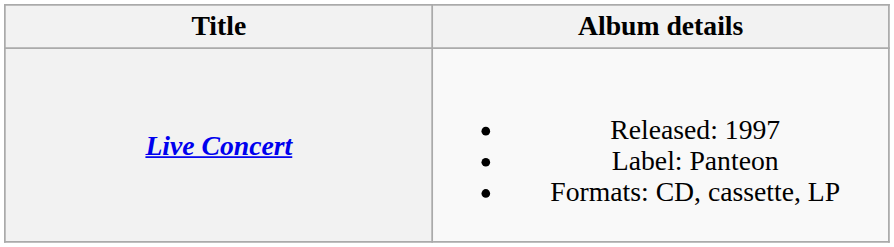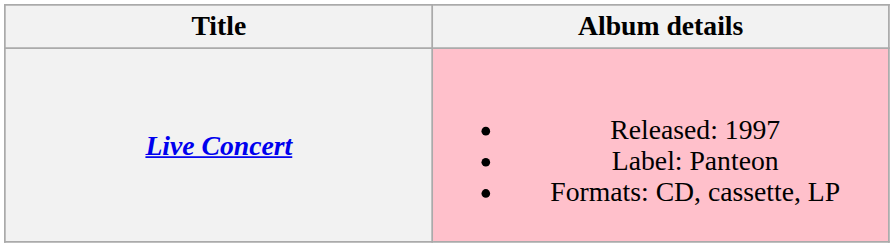(661, 161) no background -> (661, 161) pink background
